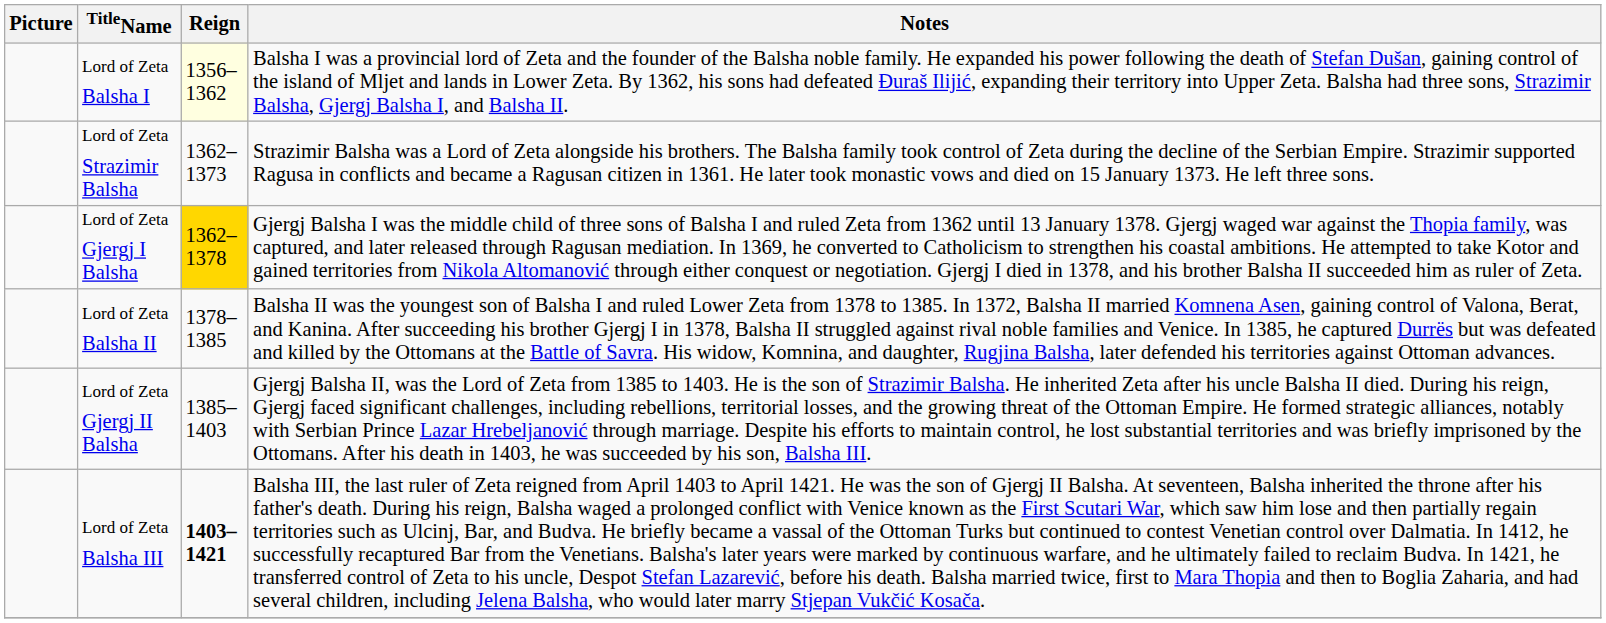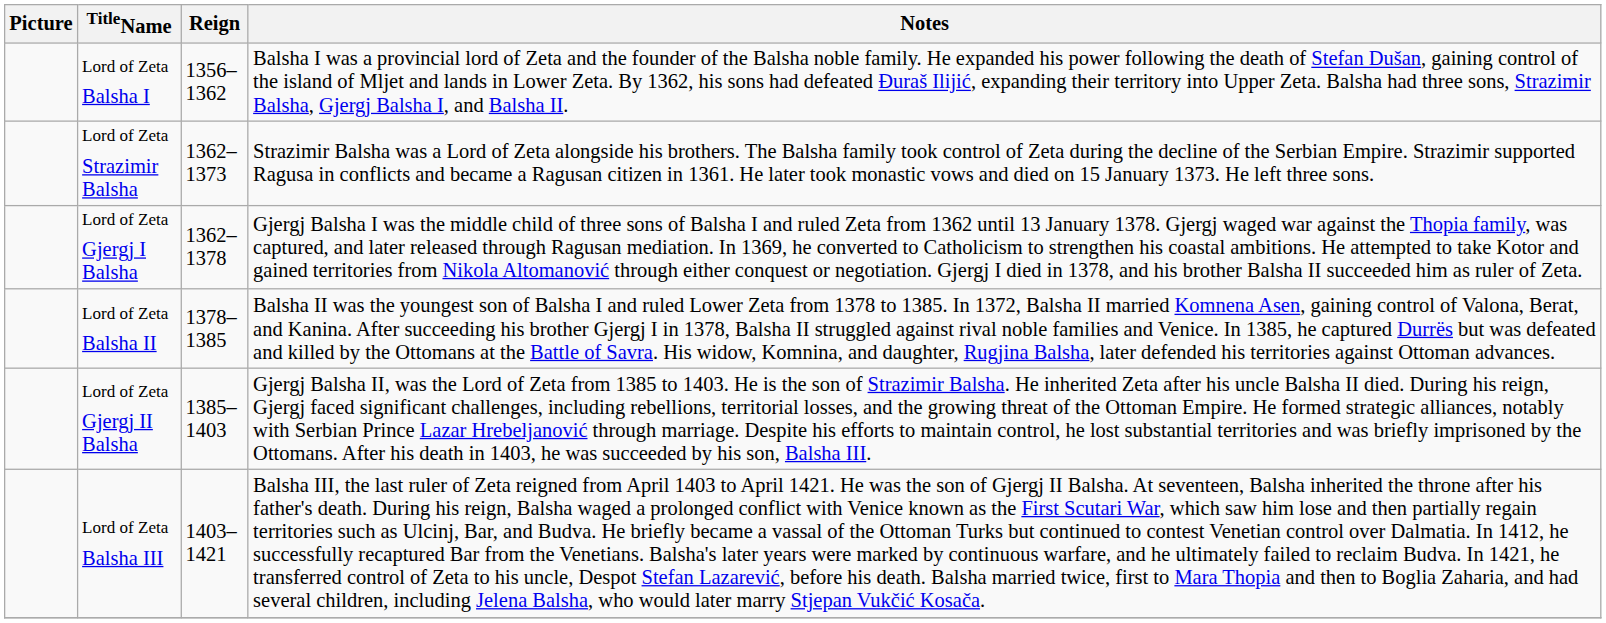(211, 81) lightyellow background -> (211, 81) no background
(211, 247) gold background -> (211, 247) no background
(211, 543) bold -> (211, 543) normal
